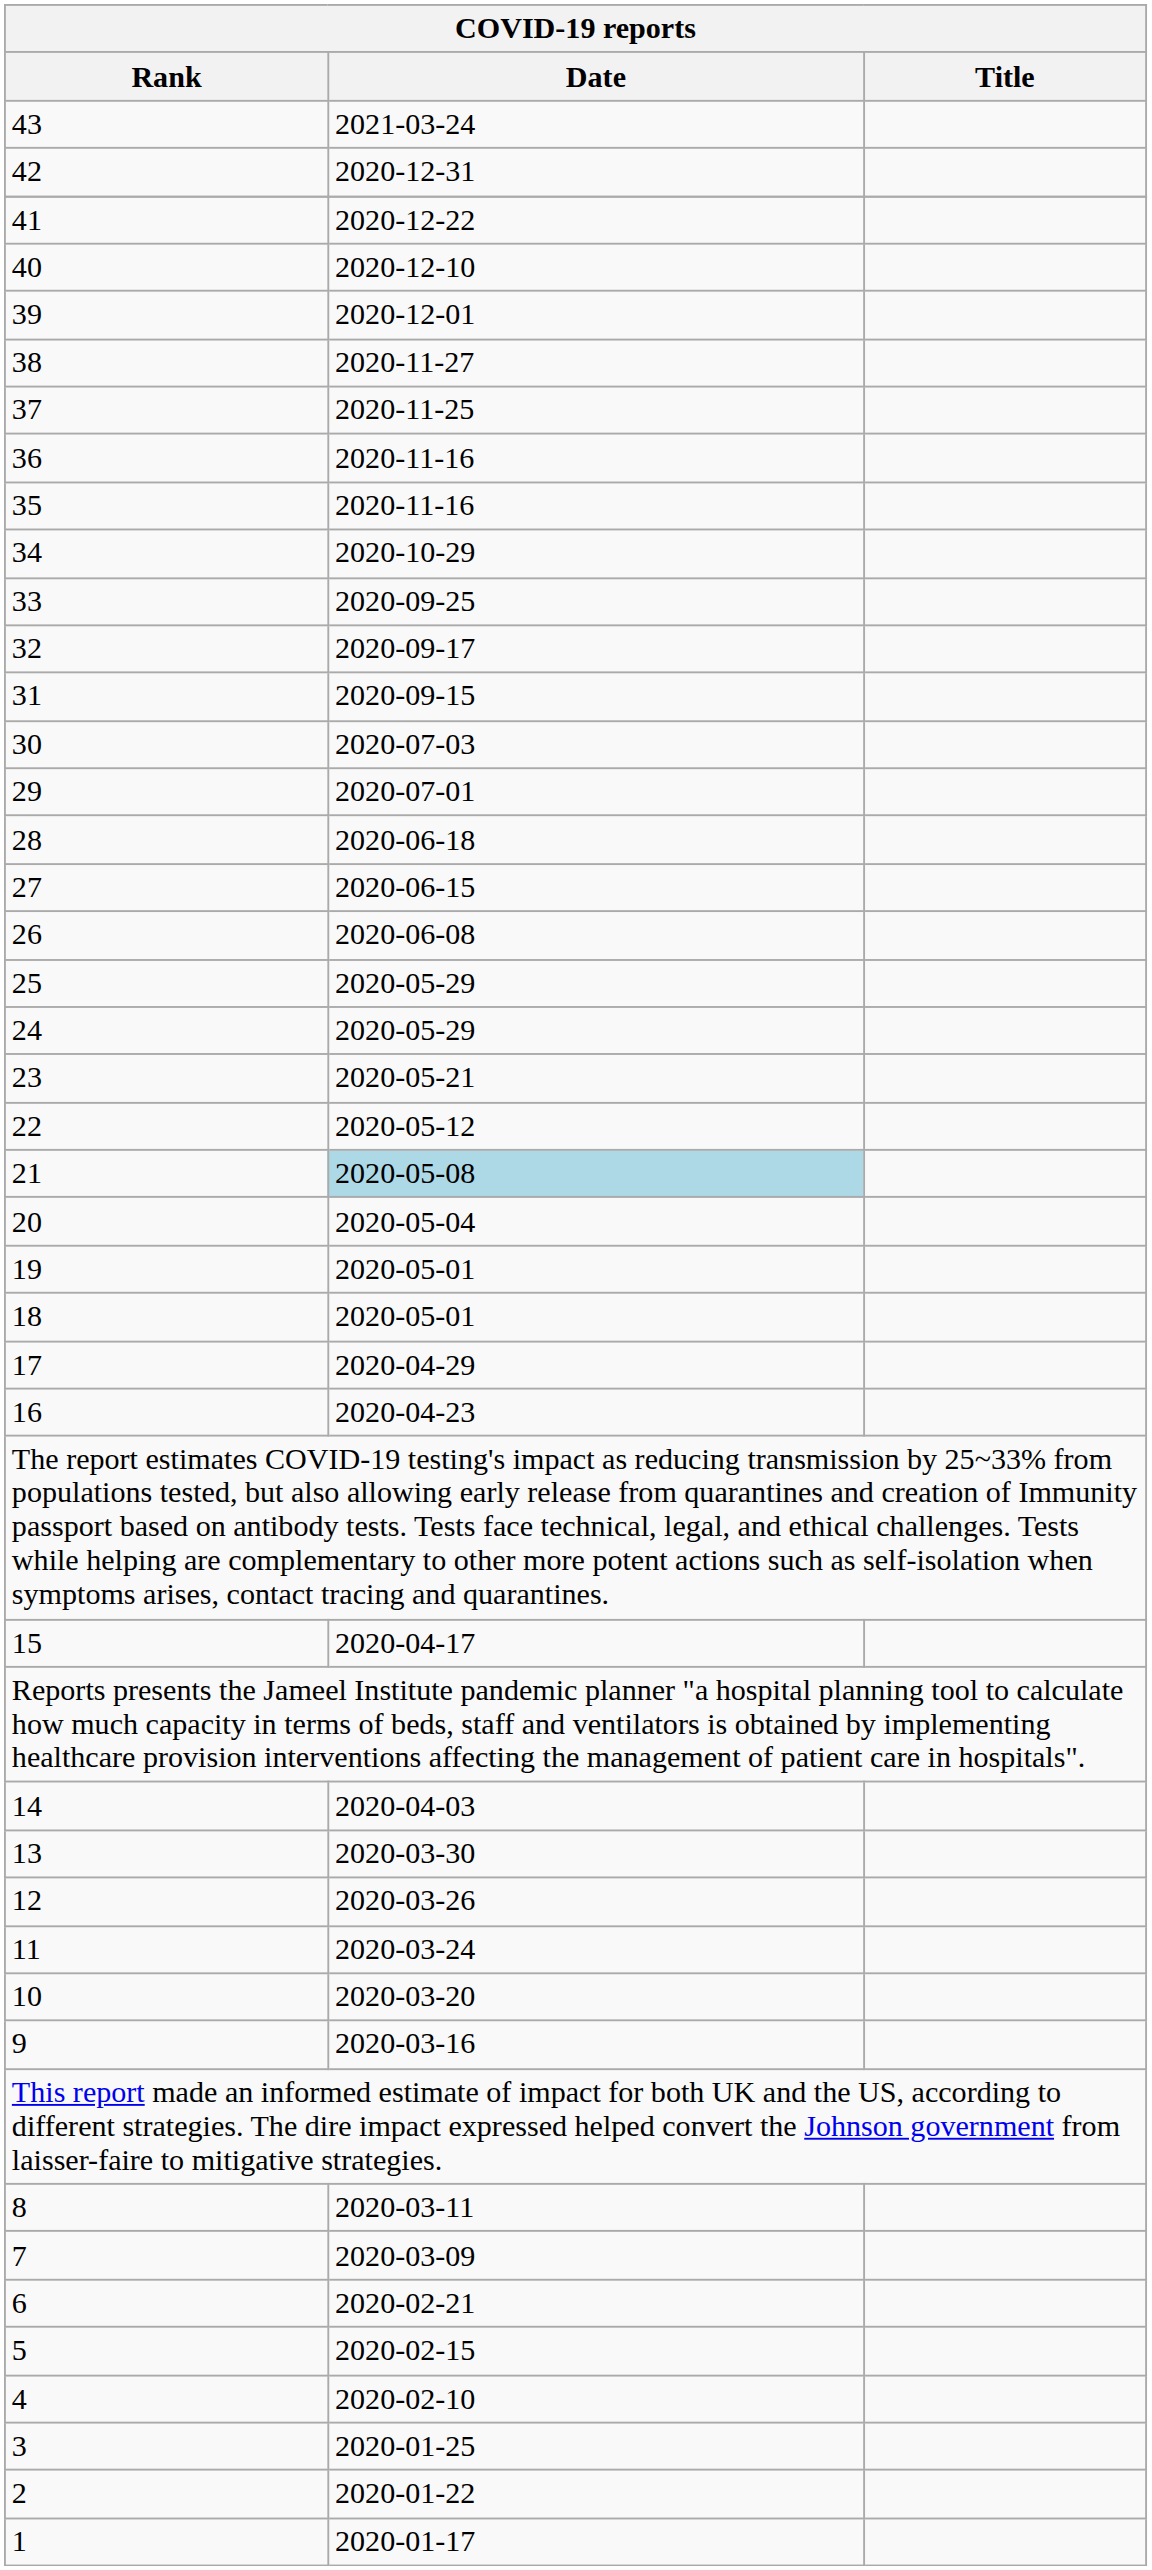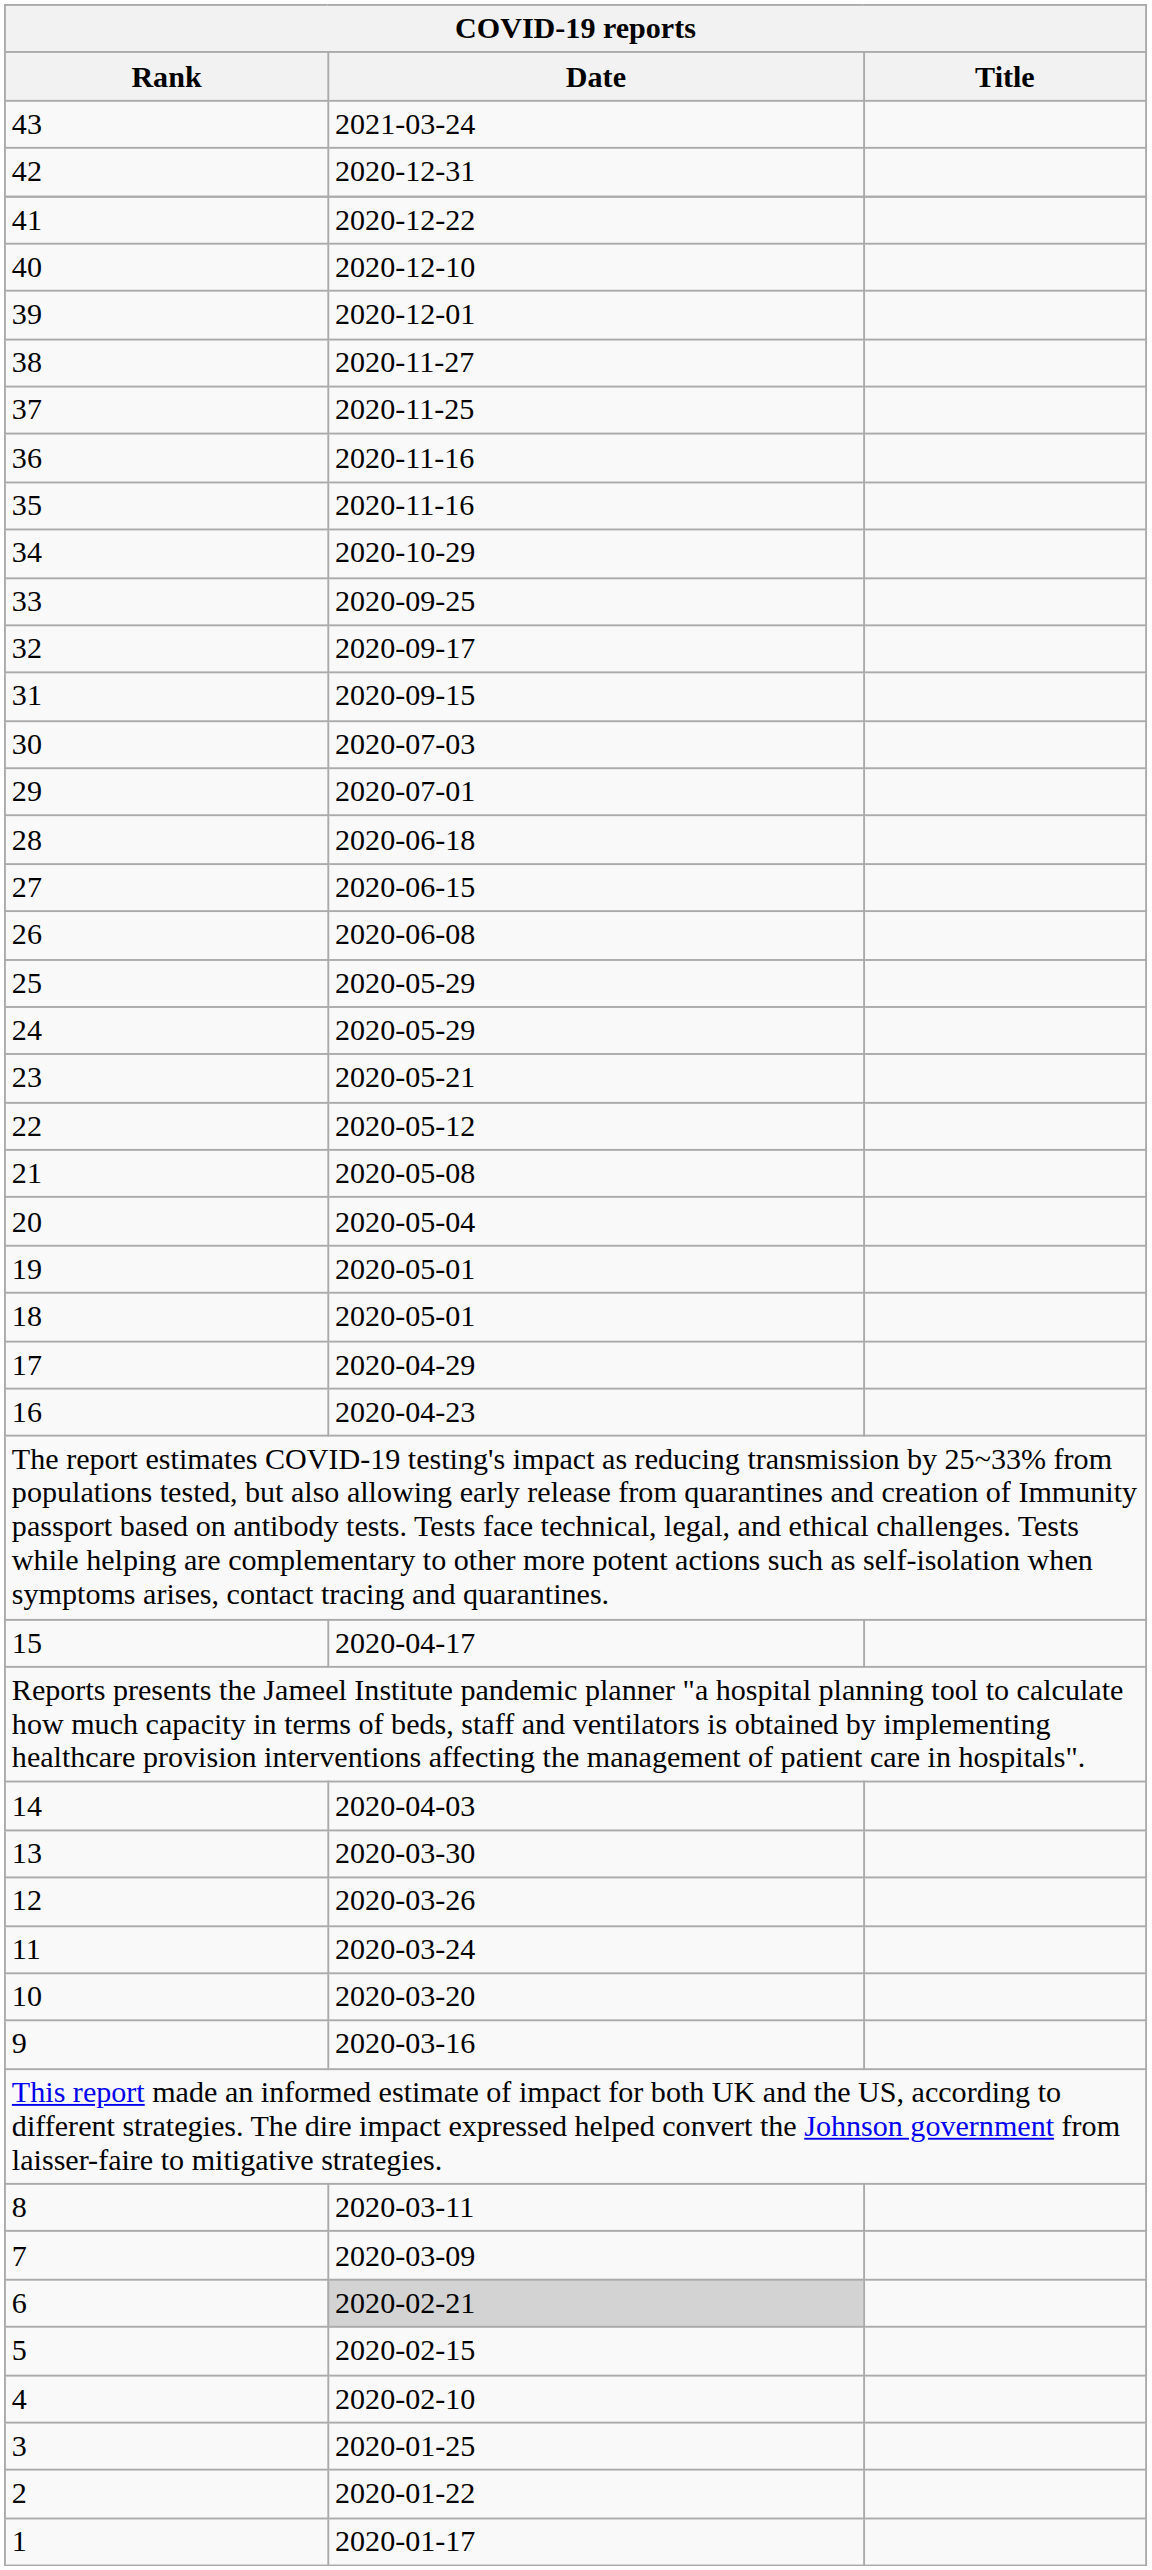(405, 1173) lightblue background -> (405, 1173) no background
(405, 2302) no background -> (405, 2302) lightgrey background
